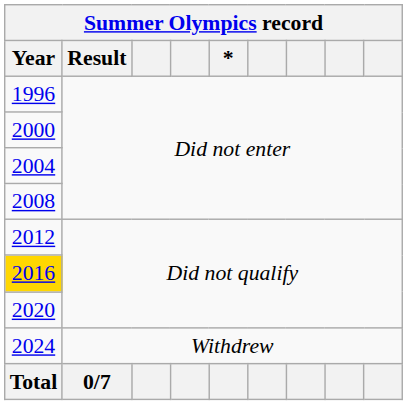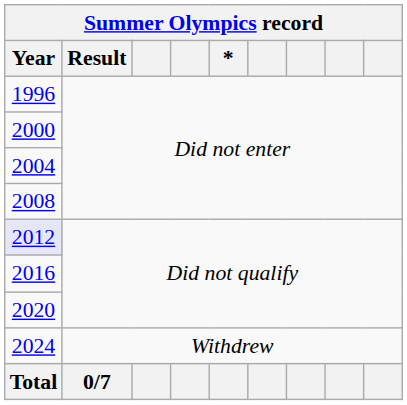(33, 237) no background -> (33, 237) lavender background
(33, 273) gold background -> (33, 273) no background
